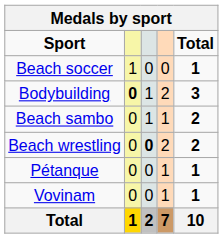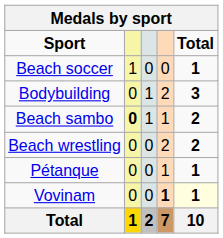(133, 94) bold -> (133, 94) normal
(133, 119) normal -> (133, 119) bold
(149, 144) bold -> (149, 144) normal
(165, 195) normal -> (165, 195) bold
(196, 195) no background -> (196, 195) lightyellow background
